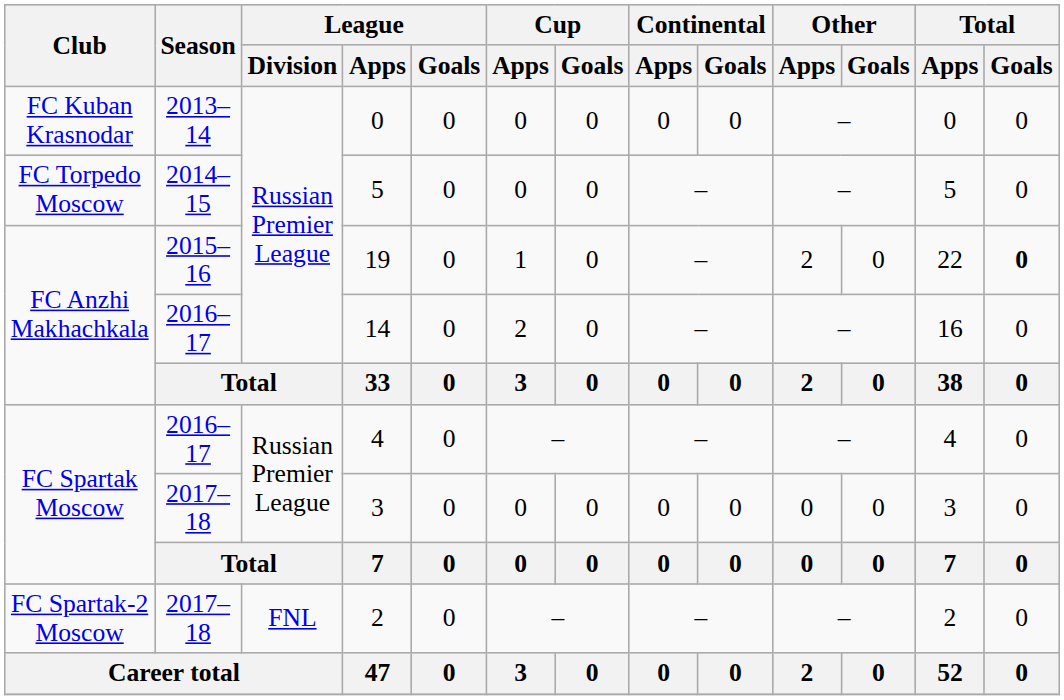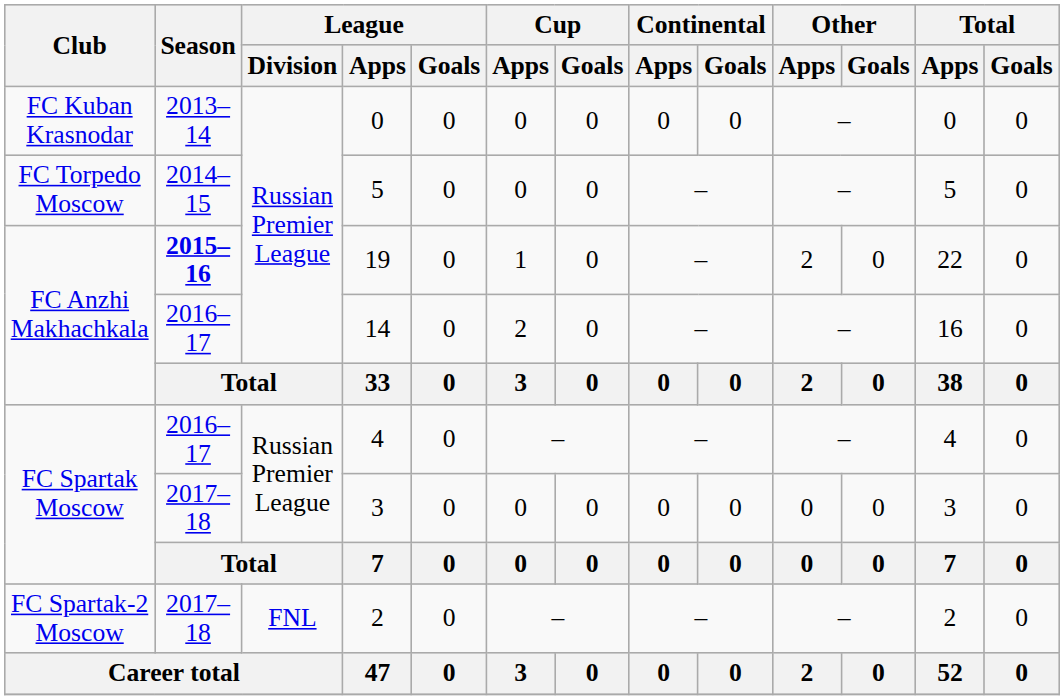(198, 259) normal -> (198, 259) bold
(1022, 259) bold -> (1022, 259) normal
